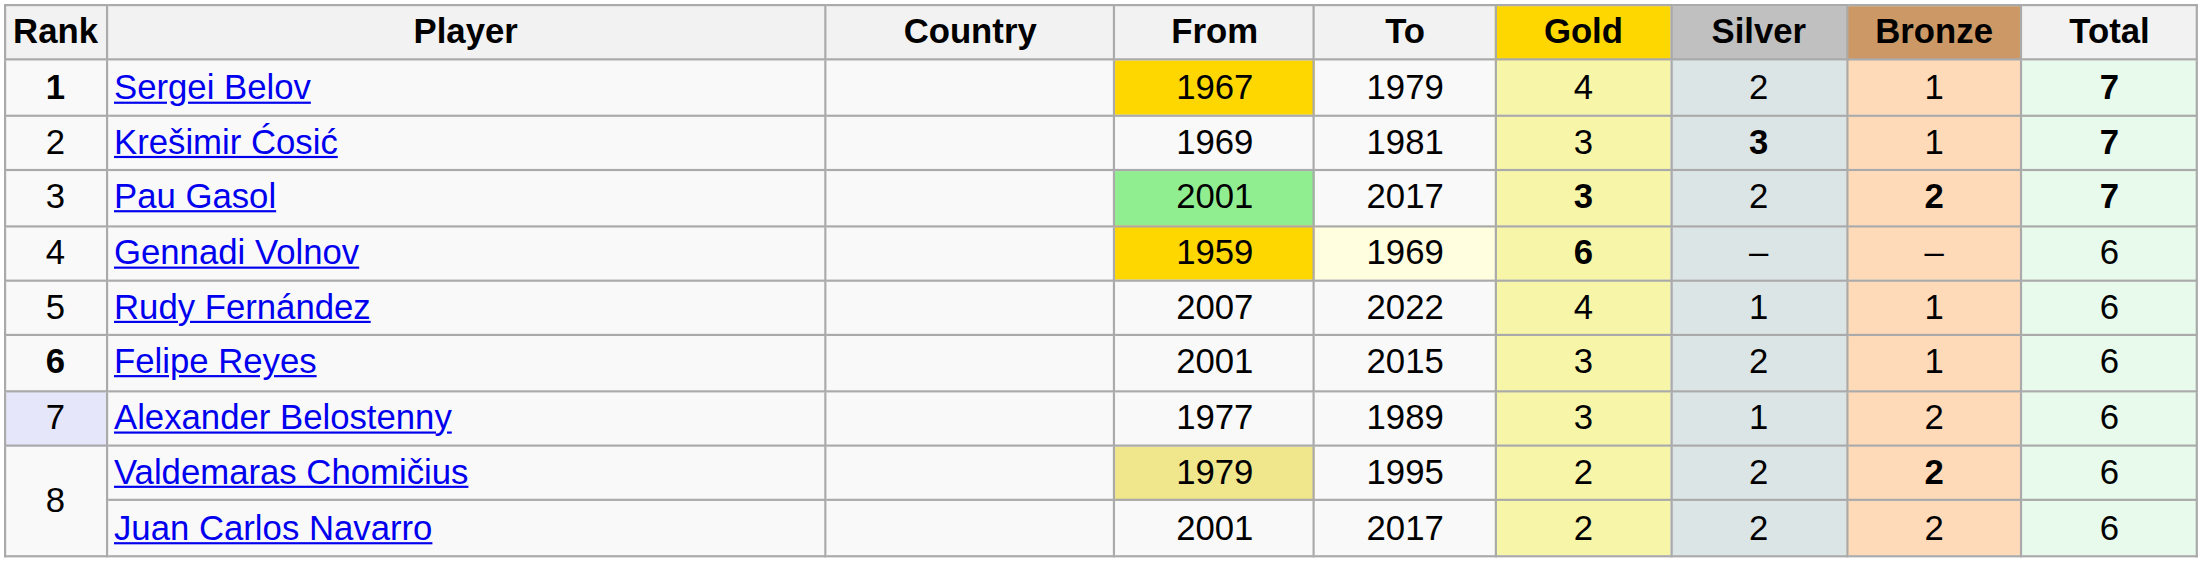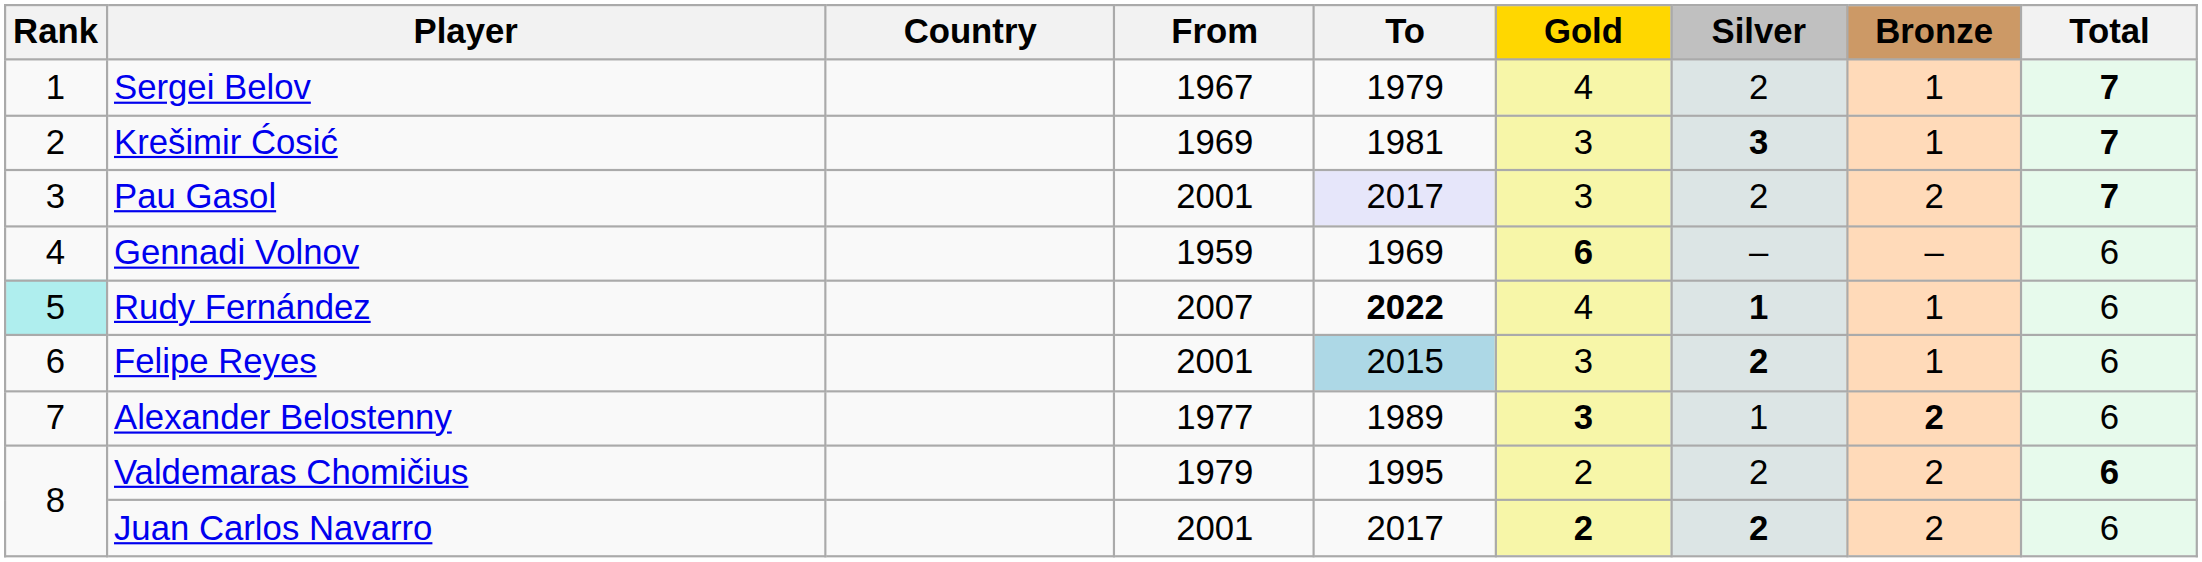(56, 87) bold -> (56, 87) normal
(1215, 87) gold background -> (1215, 87) no background
(1215, 197) lightgreen background -> (1215, 197) no background
(1405, 197) no background -> (1405, 197) lavender background
(1583, 197) bold -> (1583, 197) normal
(1934, 197) bold -> (1934, 197) normal
(1215, 252) gold background -> (1215, 252) no background
(1405, 252) lightyellow background -> (1405, 252) no background
(56, 307) no background -> (56, 307) paleturquoise background
(1405, 307) normal -> (1405, 307) bold
(1759, 307) normal -> (1759, 307) bold
(56, 362) bold -> (56, 362) normal
(1405, 362) no background -> (1405, 362) lightblue background
(1759, 362) normal -> (1759, 362) bold
(56, 417) lavender background -> (56, 417) no background
(1583, 417) normal -> (1583, 417) bold
(1934, 417) normal -> (1934, 417) bold
(1215, 472) khaki background -> (1215, 472) no background
(1934, 472) bold -> (1934, 472) normal
(2110, 472) normal -> (2110, 472) bold
(1583, 527) normal -> (1583, 527) bold
(1759, 527) normal -> (1759, 527) bold
